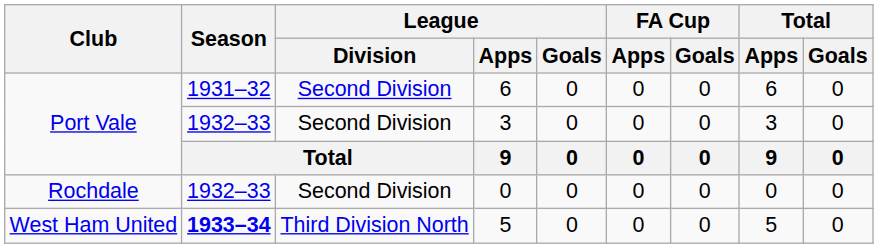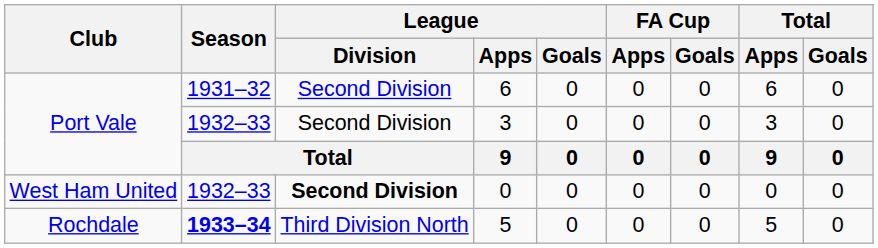(93, 191) Rochdale -> (93, 191) West Ham United
(375, 191) normal -> (375, 191) bold
(93, 225) West Ham United -> (93, 225) Rochdale
